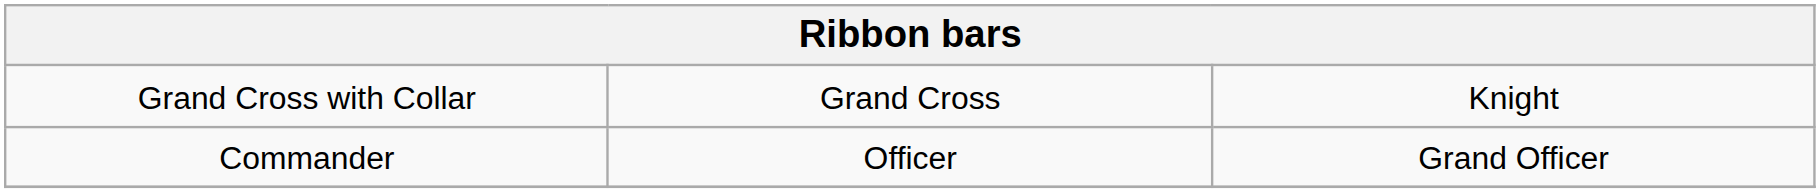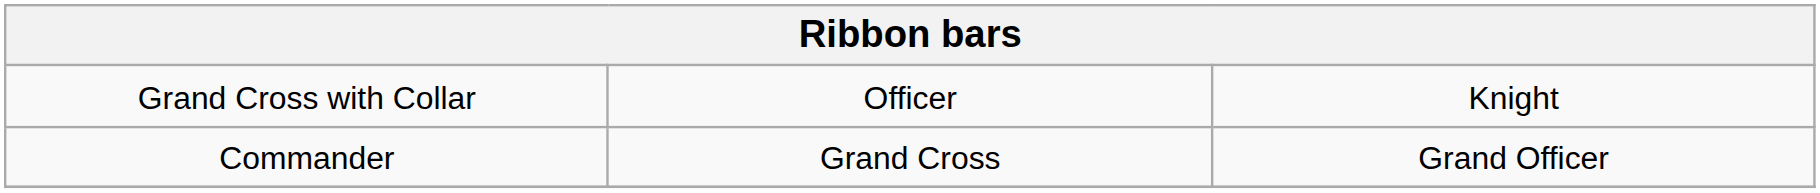(910, 97) Grand Cross -> (910, 97) Officer
(910, 158) Officer -> (910, 158) Grand Cross
